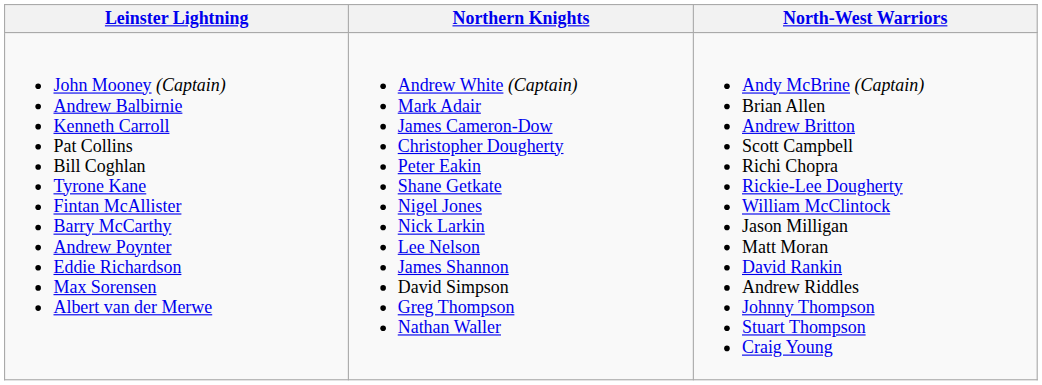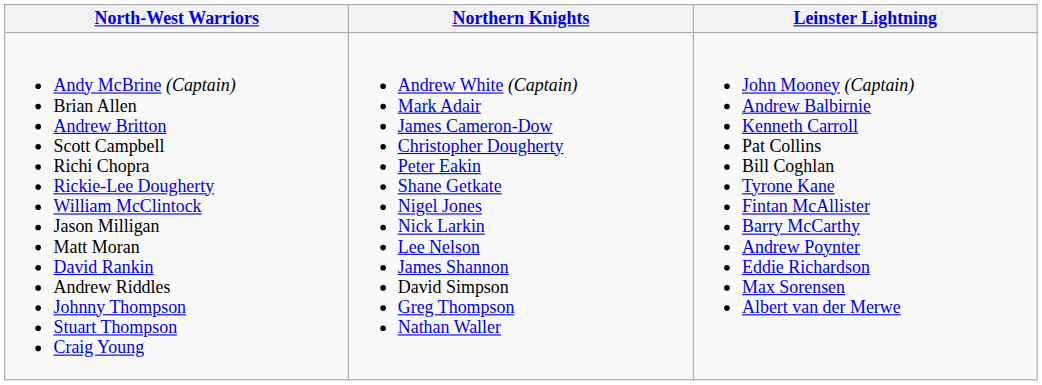columns swapped: (177, 18) <-> (865, 18)
